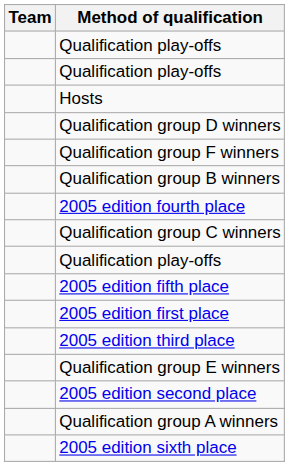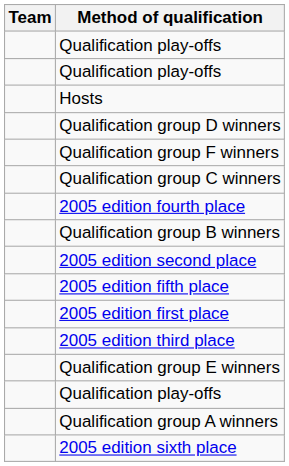(170, 179) Qualification group B winners -> (170, 179) Qualification group C winners
(170, 233) Qualification group C winners -> (170, 233) Qualification group B winners
(140, 260) Qualification play-offs -> (158, 260) 2005 edition second place
(158, 394) 2005 edition second place -> (140, 394) Qualification play-offs
